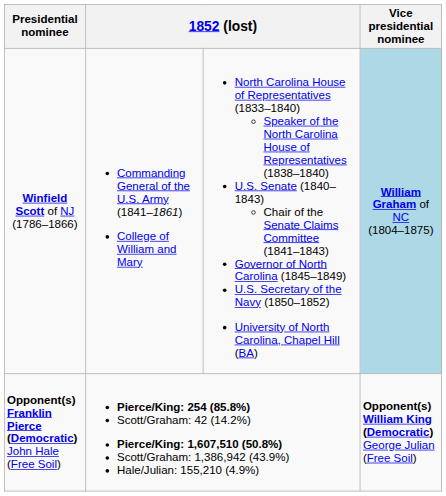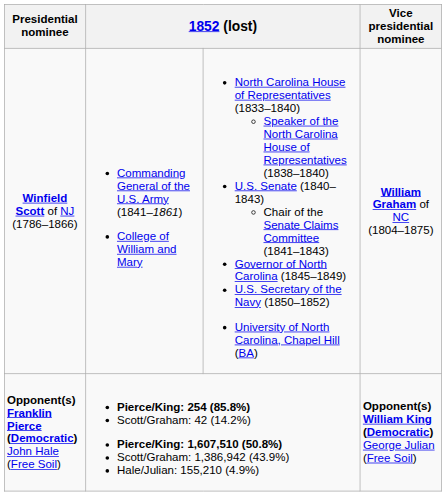(401, 211) lightblue background -> (401, 211) no background
